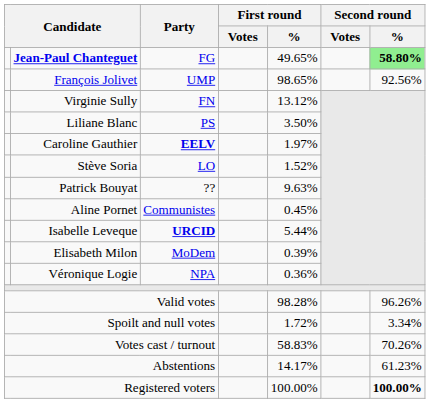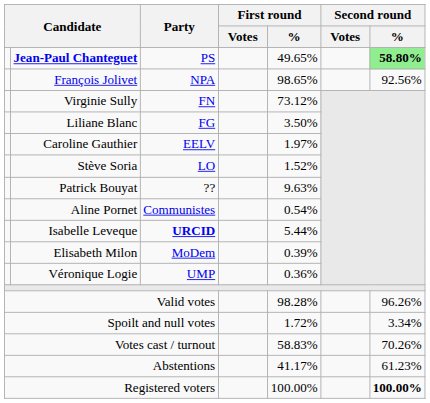(207, 58) FG -> (208, 58) PS
(201, 80) UMP -> (203, 80) NPA
(297, 101) 13.12% -> (297, 101) 73.12%
(208, 123) PS -> (207, 123) FG
(198, 144) bold -> (199, 144) normal
(301, 209) 0.45% -> (301, 209) 0.54%
(203, 274) NPA -> (201, 274) UMP
(297, 366) 14.17% -> (297, 366) 41.17%
